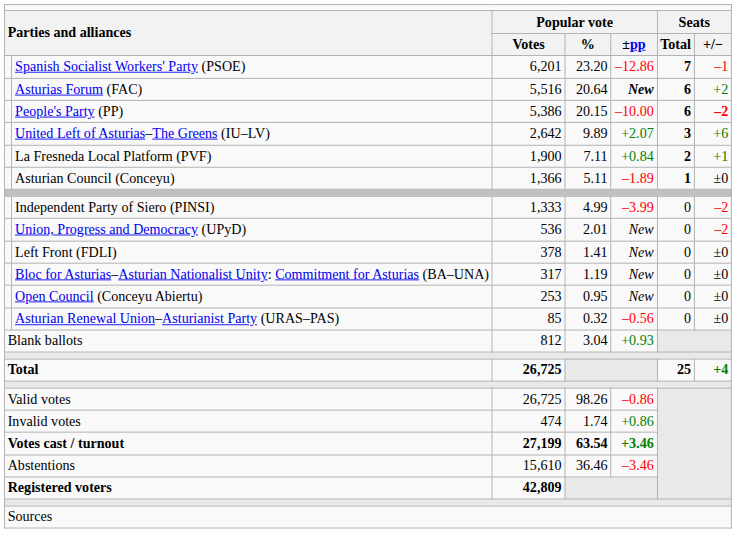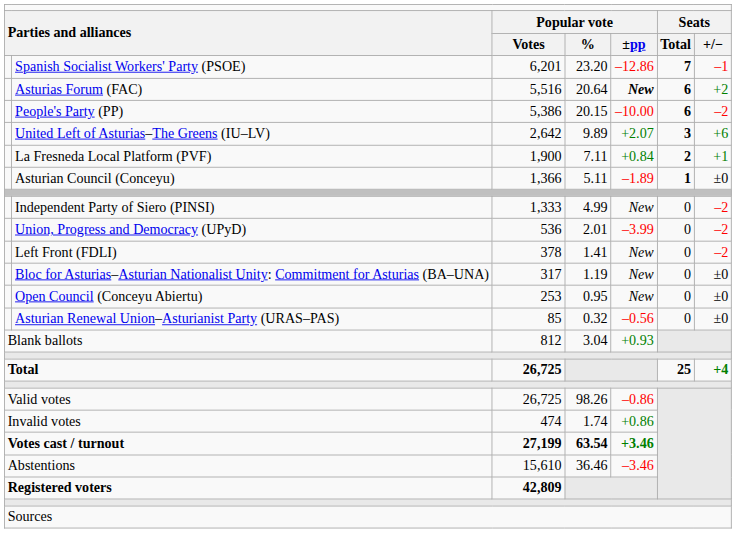(721, 111) bold -> (721, 111) normal
(638, 207) –3.99 -> (641, 207) New
(641, 229) New -> (638, 229) –3.99
(721, 251) ±0 -> (721, 251) –2
